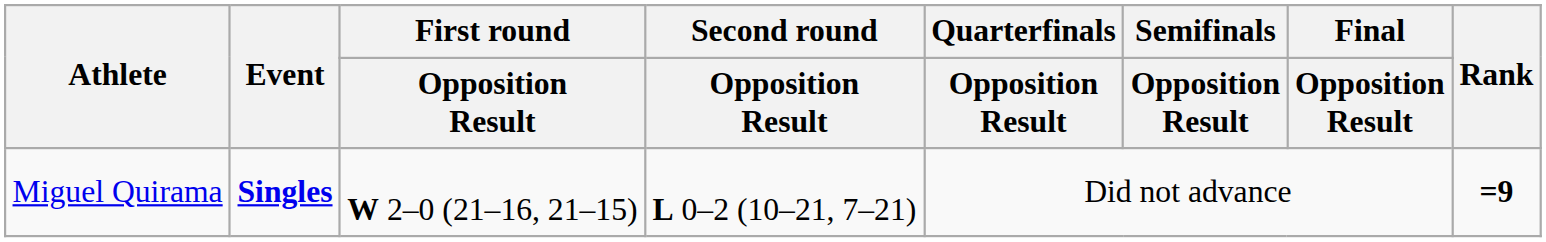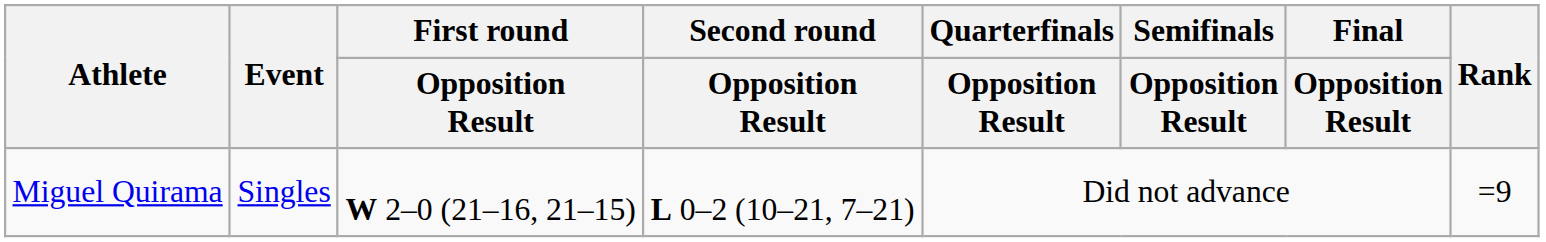(285, 191) bold -> (284, 191) normal
(1496, 191) bold -> (1495, 191) normal
